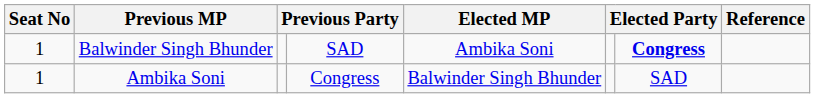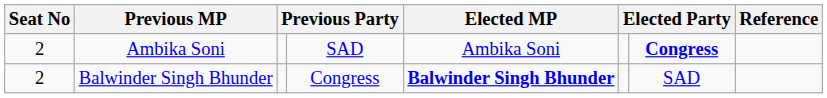(40, 48) 1 -> (40, 48) 2
(176, 48) Balwinder Singh Bhunder -> (176, 48) Ambika Soni
(40, 78) 1 -> (40, 78) 2
(176, 78) Ambika Soni -> (176, 78) Balwinder Singh Bhunder
(504, 78) normal -> (511, 78) bold
